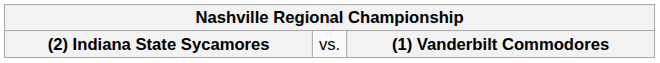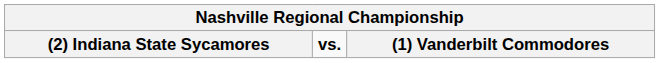(330, 44) normal -> (330, 44) bold
